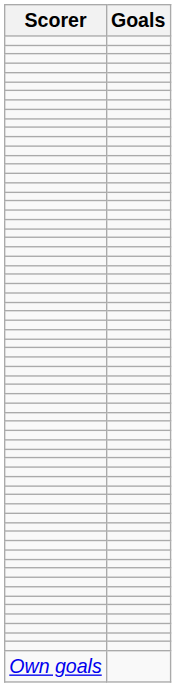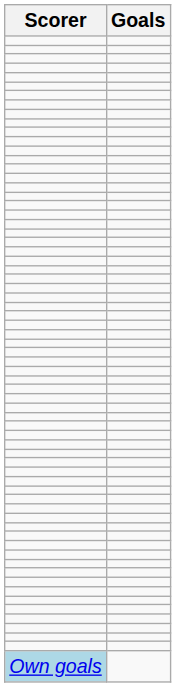(56, 667) no background -> (56, 667) lightblue background
